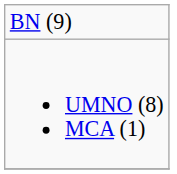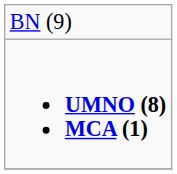(87, 117) normal -> (88, 117) bold
